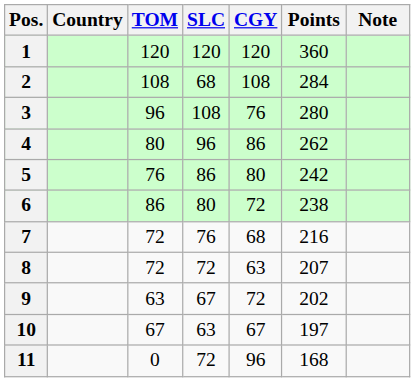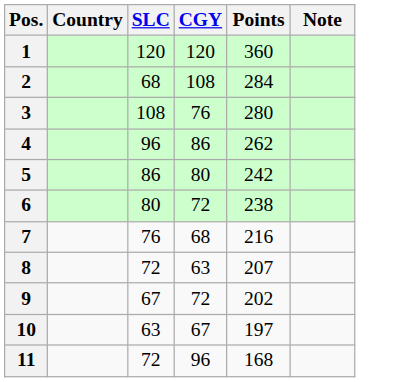- column: (155, 19)
